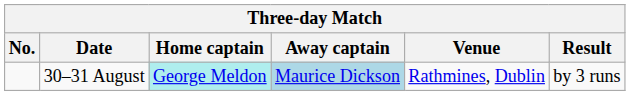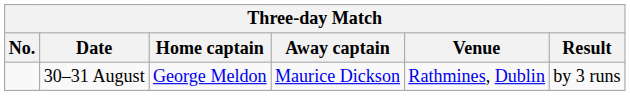(210, 76) paleturquoise background -> (210, 76) no background
(337, 76) lightblue background -> (337, 76) no background
